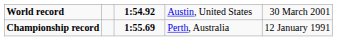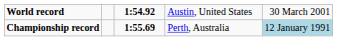(297, 28) no background -> (297, 28) lightblue background
